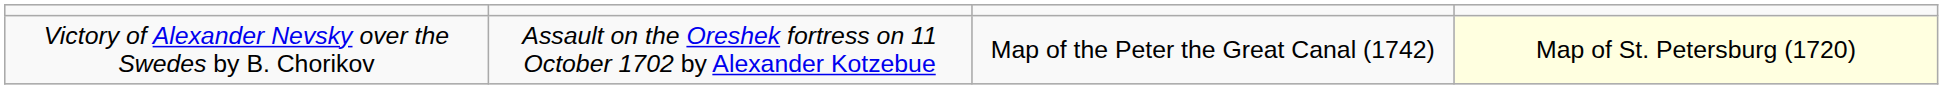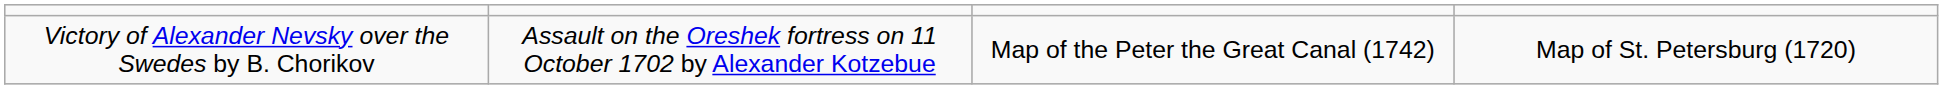(1696, 49) lightyellow background -> (1696, 49) no background
